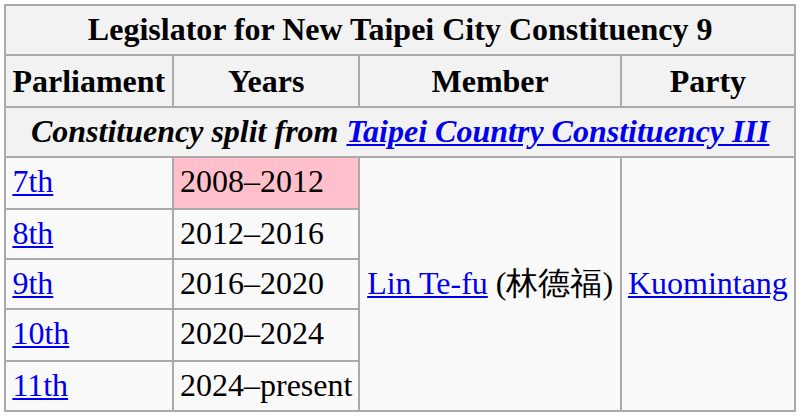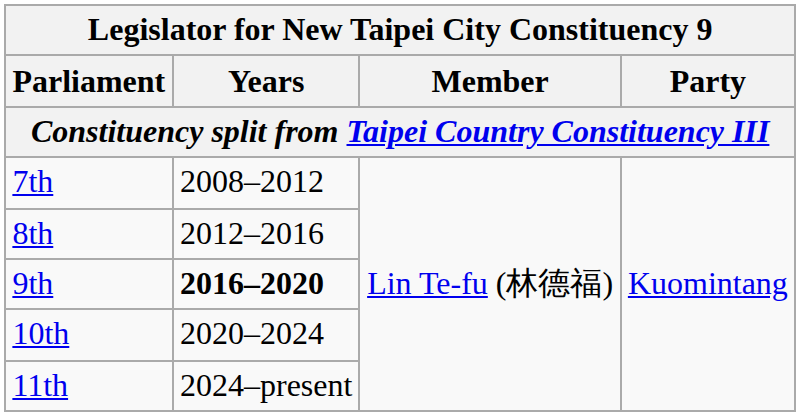(252, 182) pink background -> (252, 182) no background
(252, 283) normal -> (252, 283) bold
